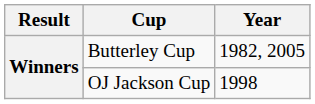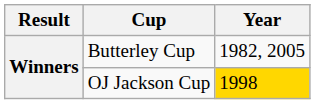(238, 82) no background -> (238, 82) gold background
